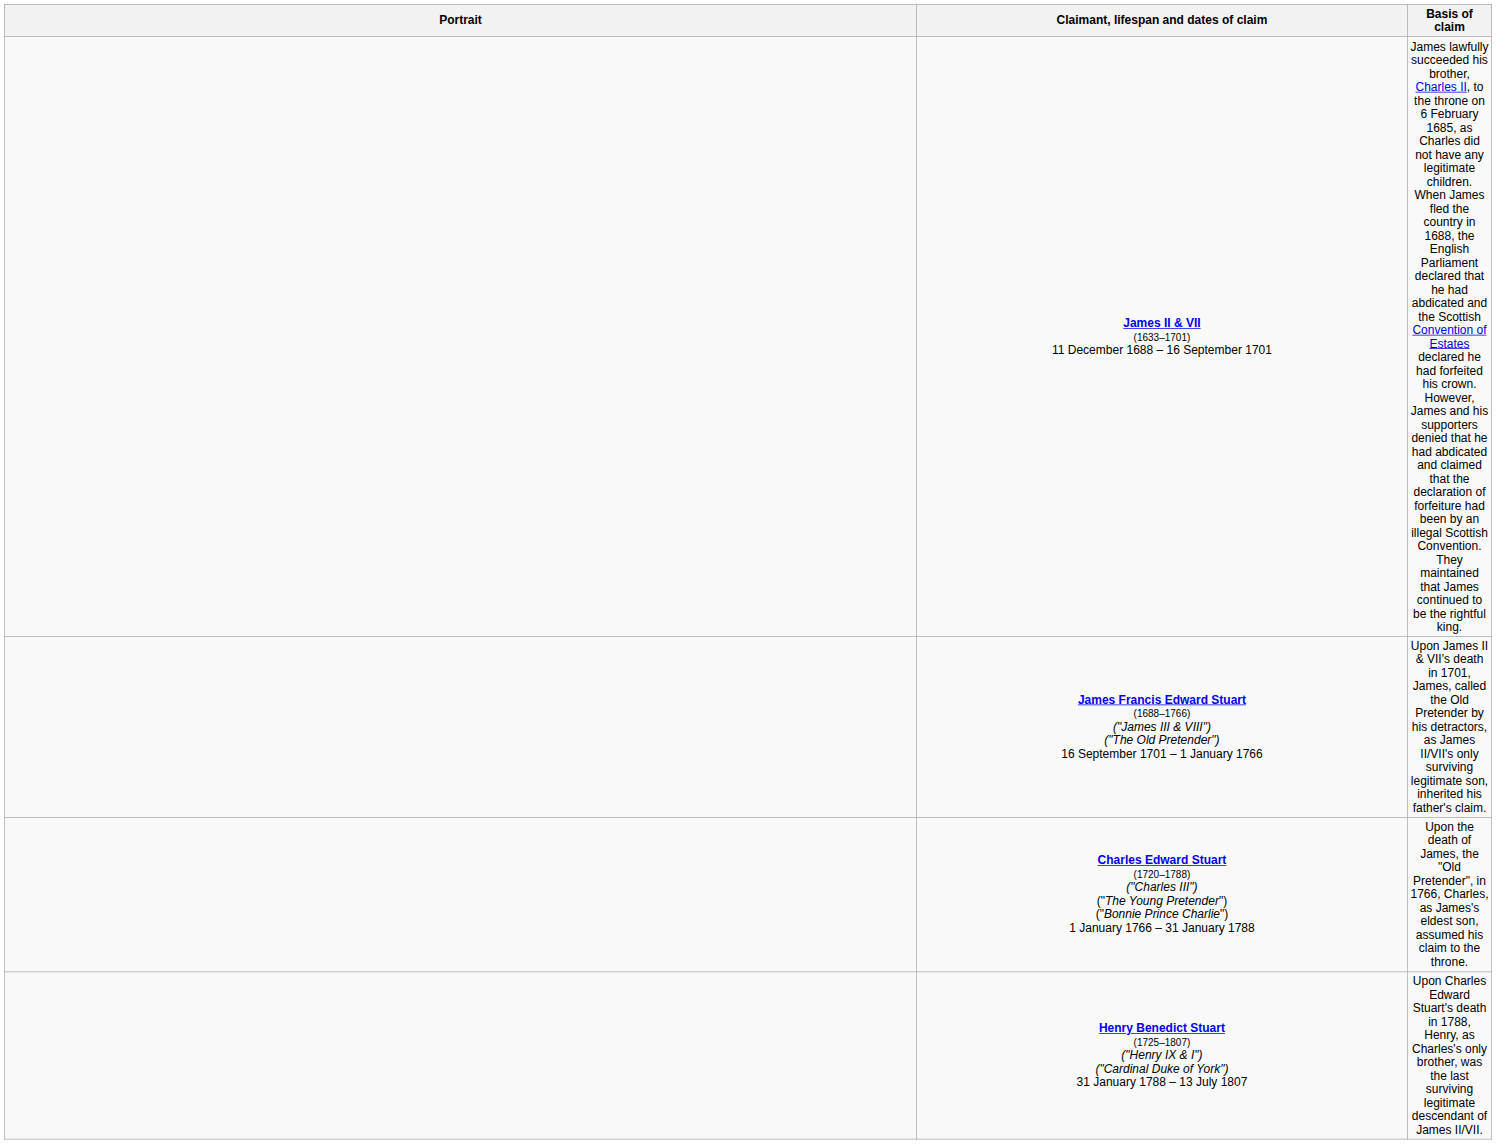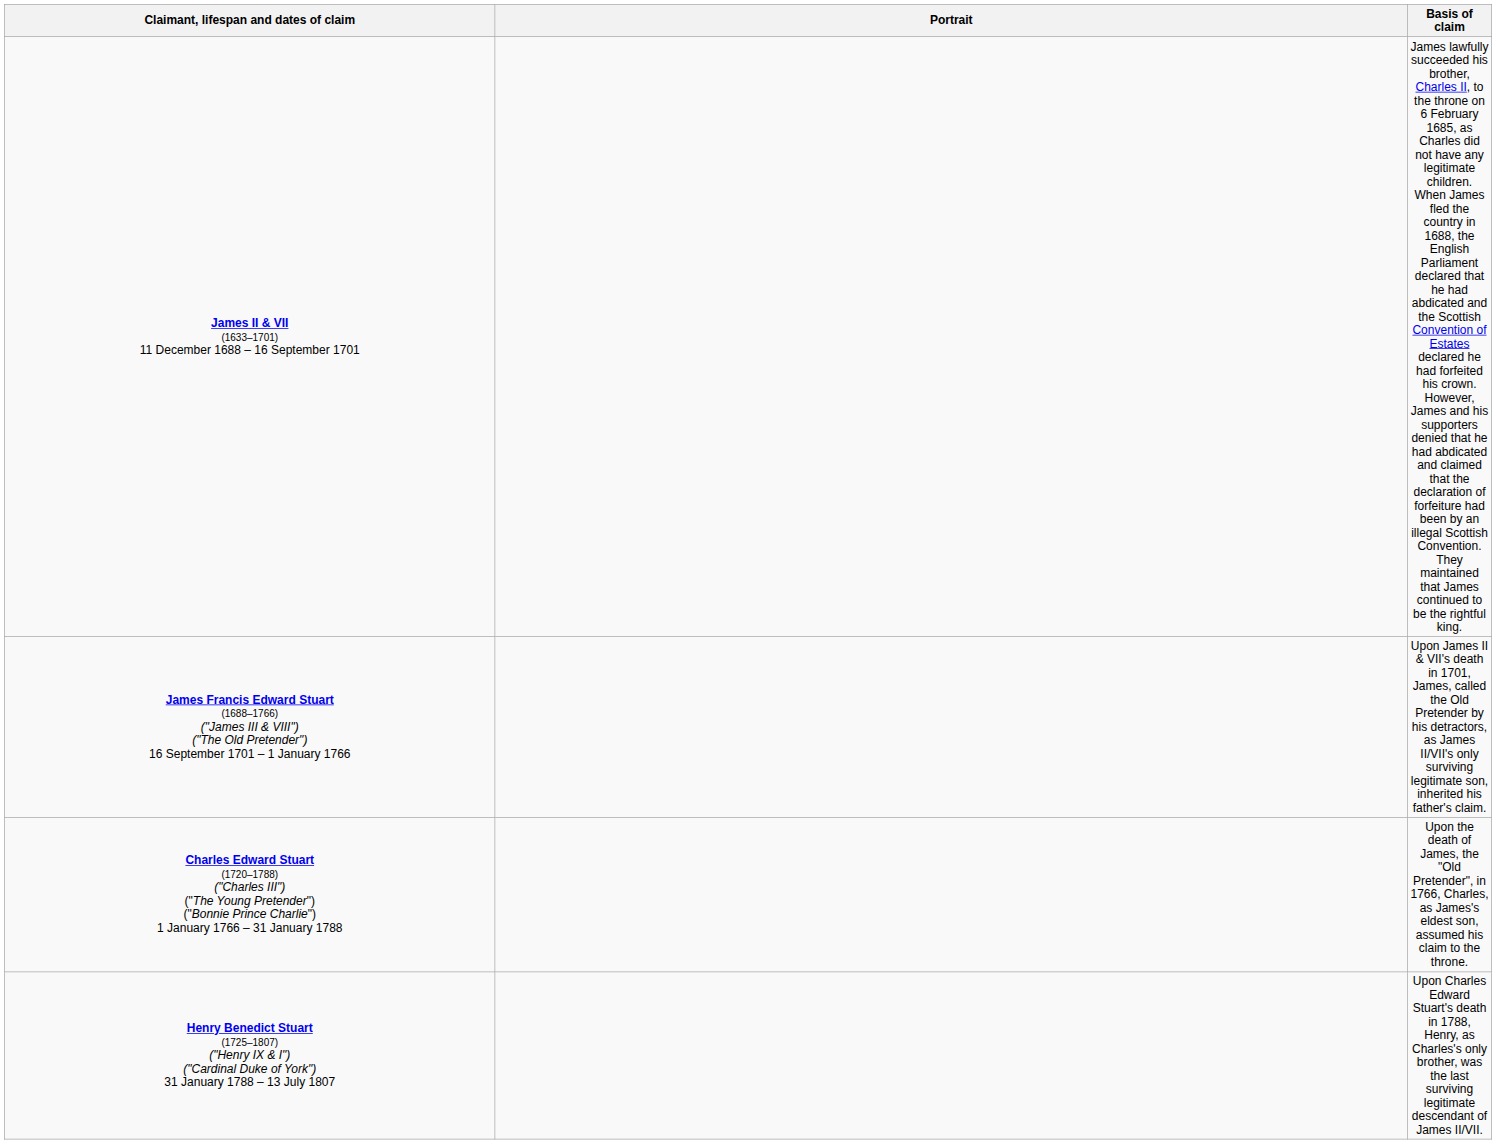columns swapped: (1162, 20) <-> (460, 20)
